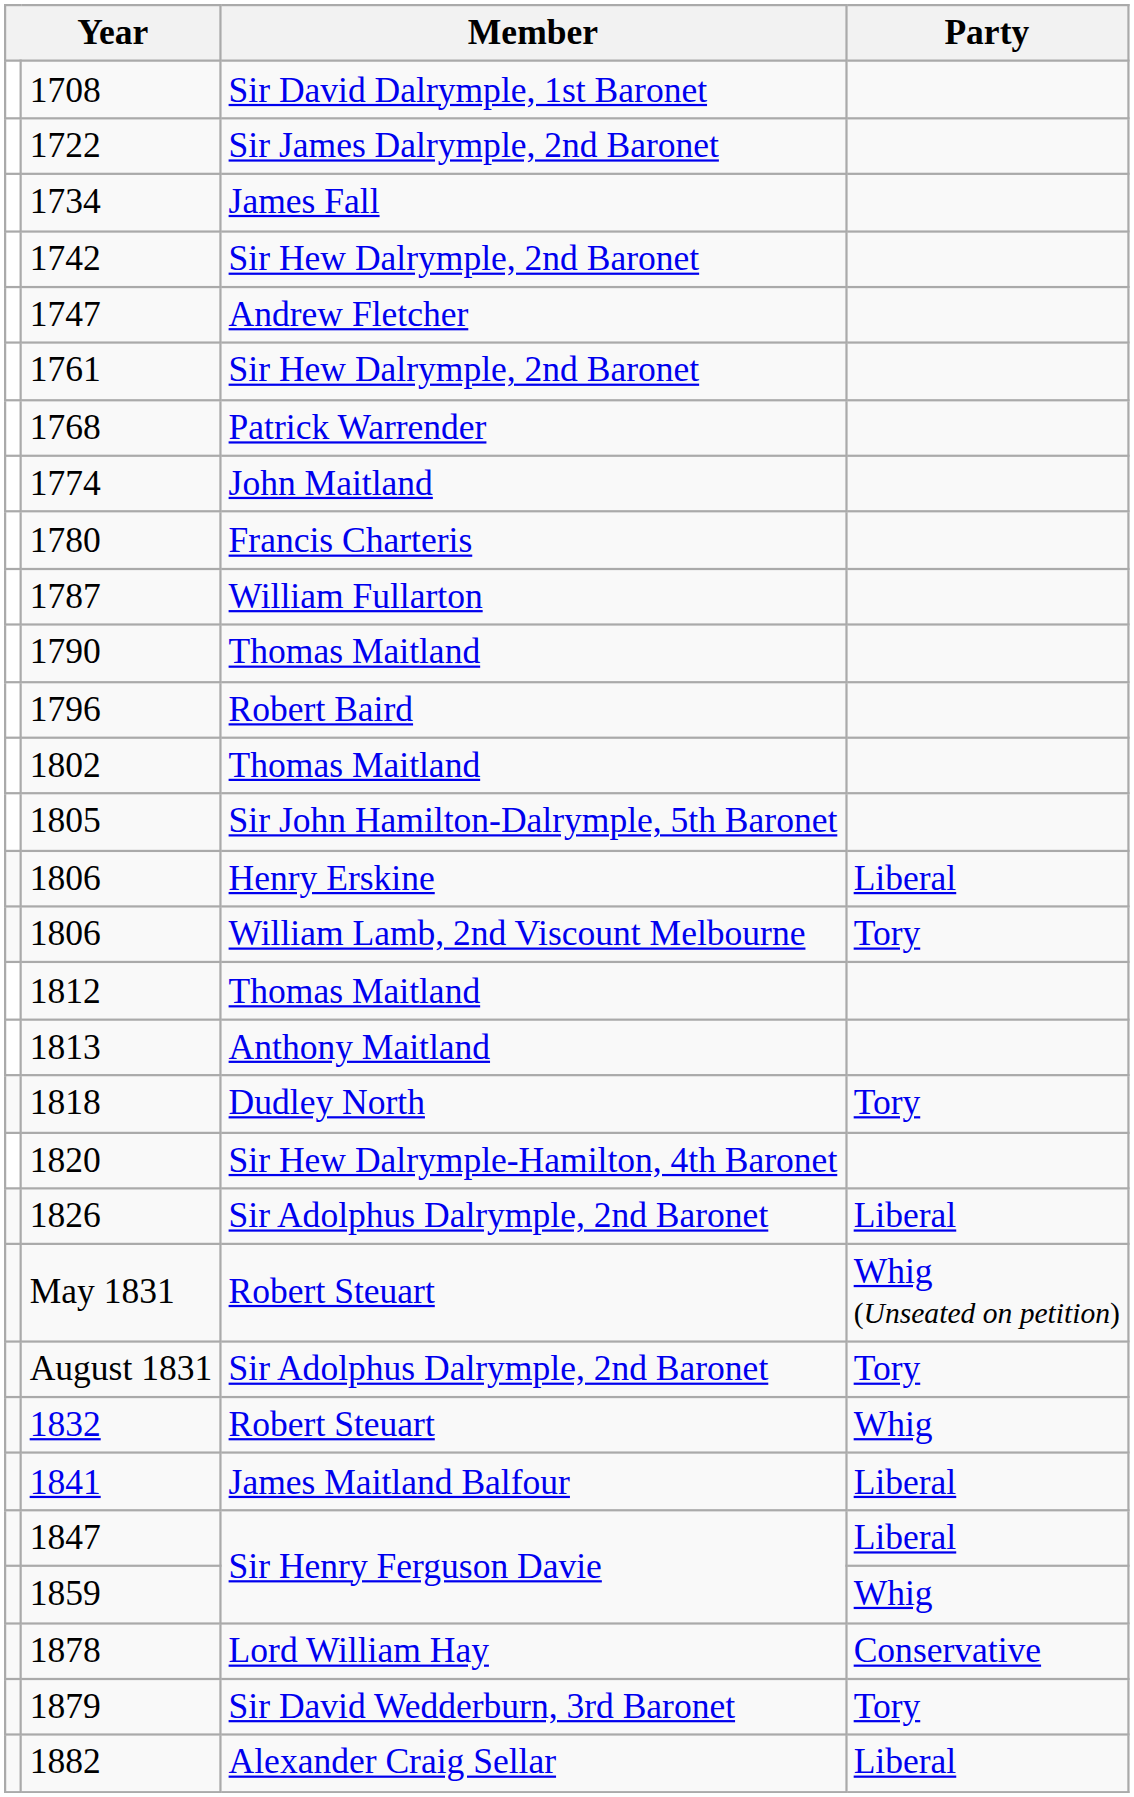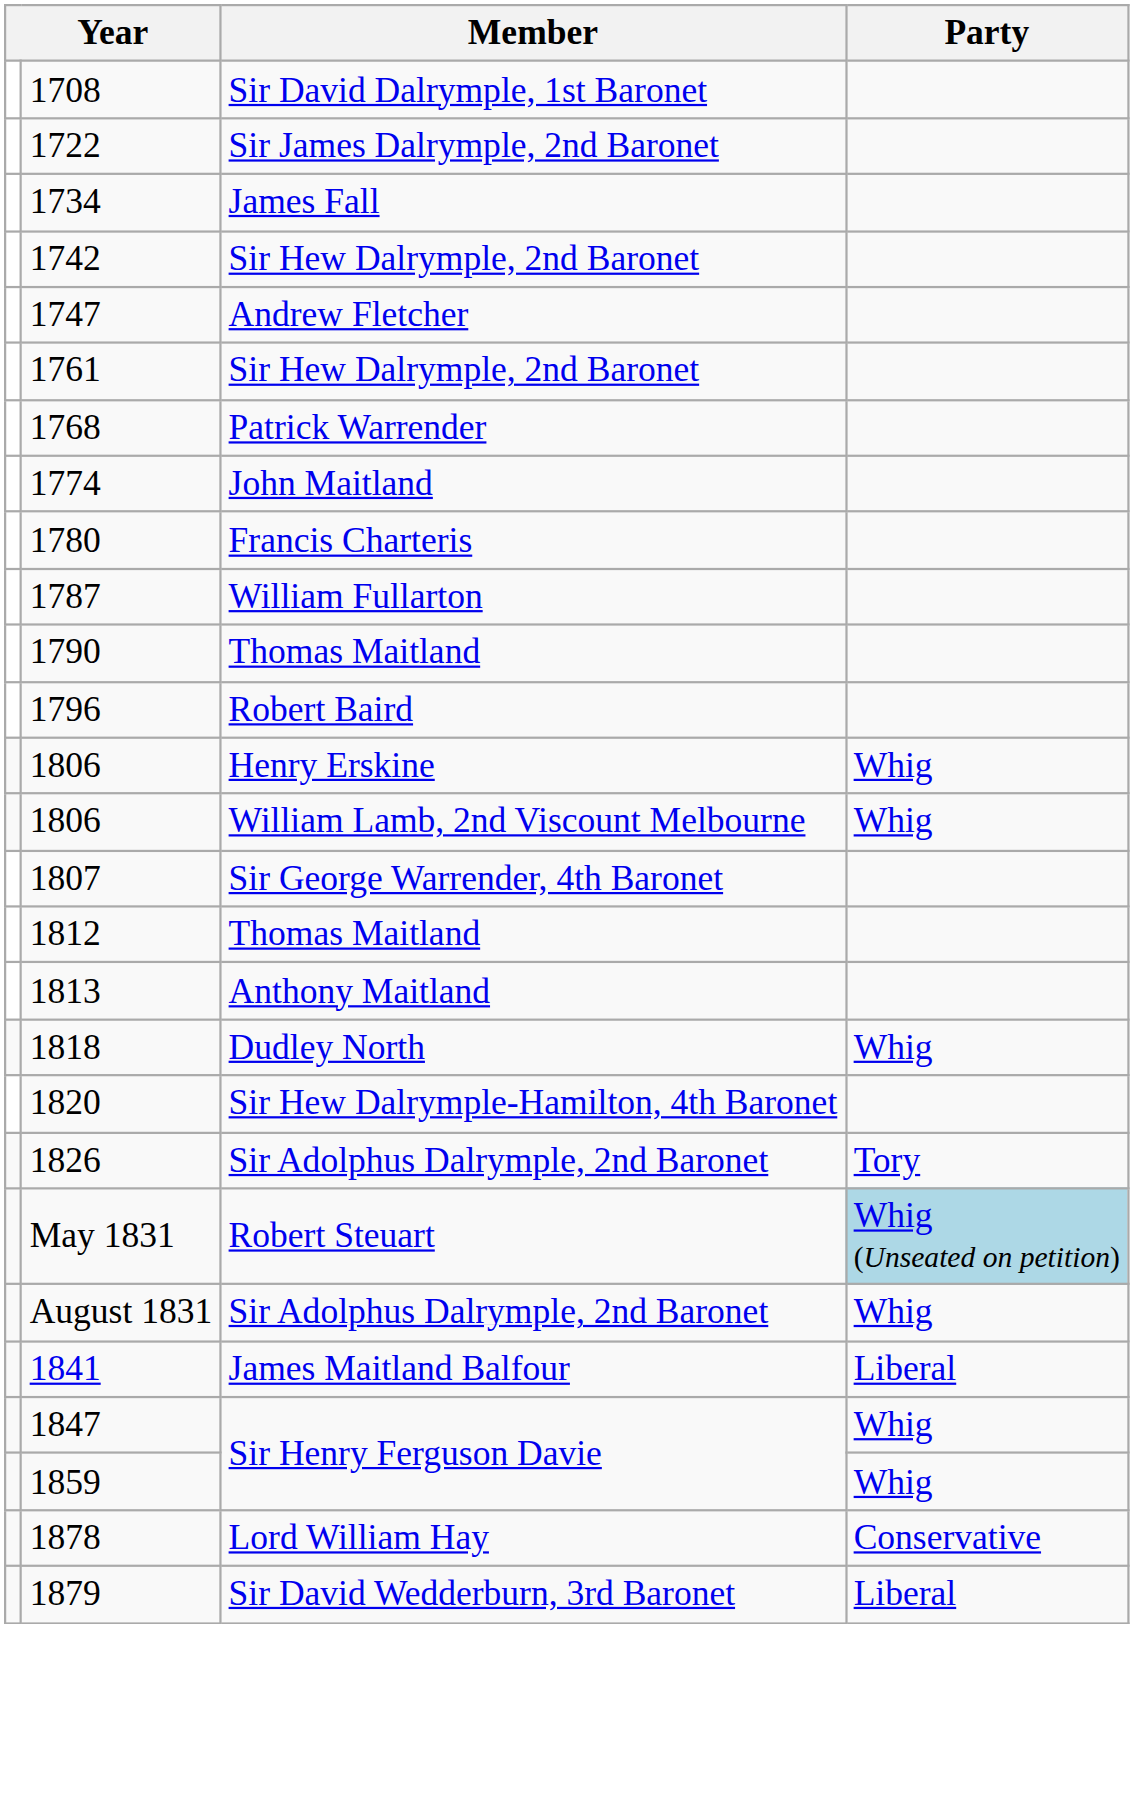- row: (65, 764)
- row: (65, 821)
(905, 877) Liberal -> (893, 764) Whig
(887, 933) Tory -> (893, 821) Whig
+ row: (65, 877)
(887, 1102) Tory -> (893, 1046) Whig
(905, 1215) Liberal -> (887, 1159) Tory
(987, 1291) no background -> (987, 1235) lightblue background
(887, 1368) Tory -> (893, 1311) Whig
- row: (65, 1424)
(905, 1537) Liberal -> (893, 1424) Whig
(887, 1706) Tory -> (905, 1593) Liberal
- row: (65, 1762)
